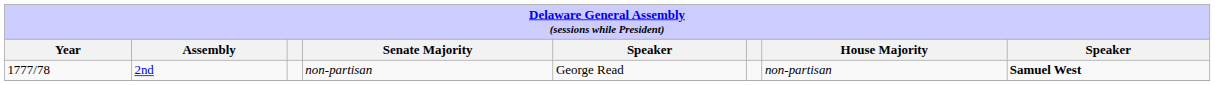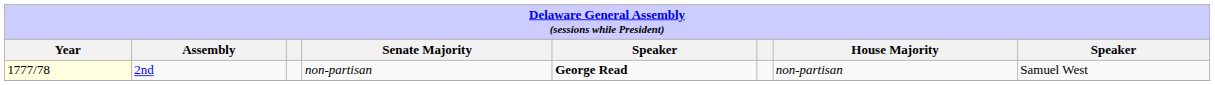(29, 70) no background -> (29, 70) lightyellow background
(590, 70) normal -> (591, 70) bold
(1045, 70) bold -> (1054, 70) normal
